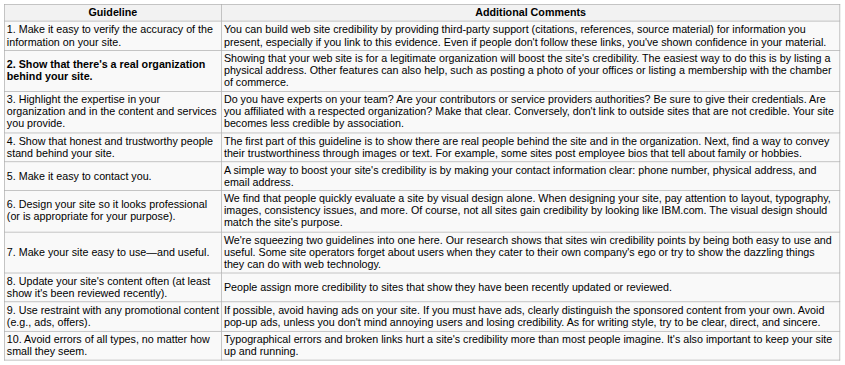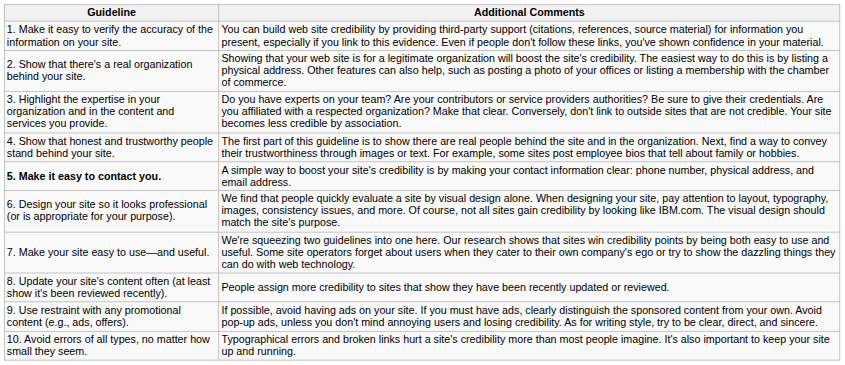(106, 71) bold -> (100, 71) normal
(79, 176) normal -> (84, 176) bold
